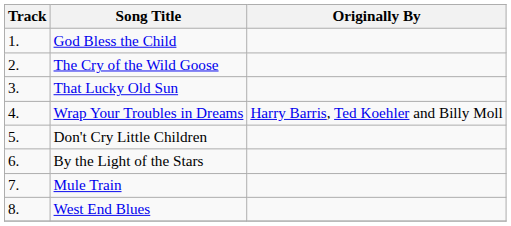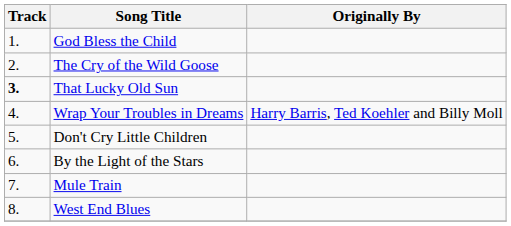(14, 88) normal -> (14, 88) bold
